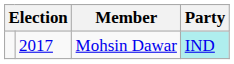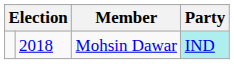(36, 44) 2017 -> (36, 44) 2018
